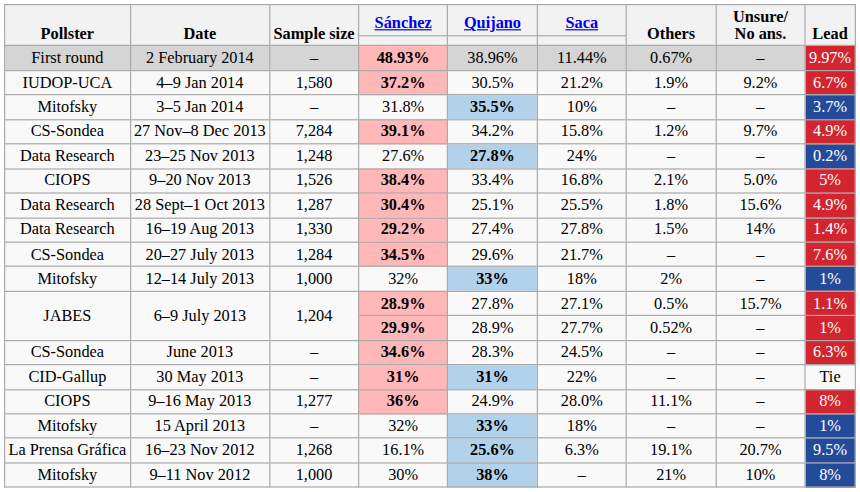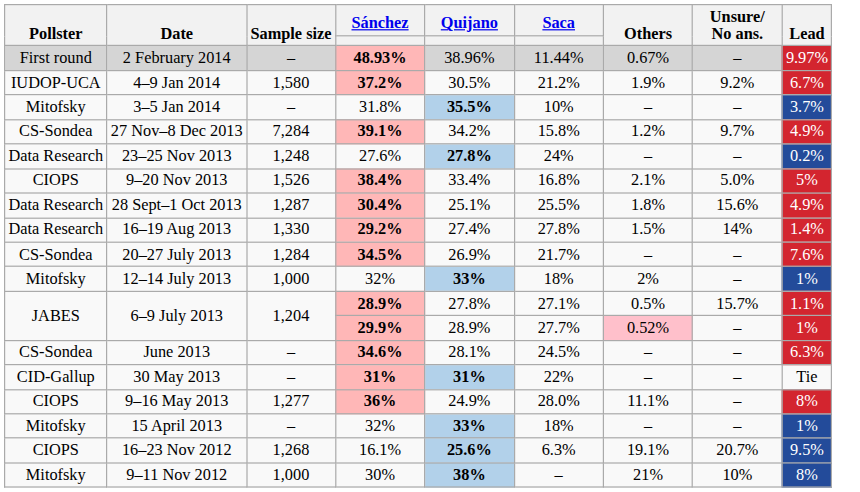(492, 253) 29.6% -> (469, 253) 26.9%
(671, 327) no background -> (648, 327) pink background
(492, 351) 28.3% -> (469, 351) 28.1%
(67, 450) La Prensa Gráfica -> (56, 450) CIOPS
